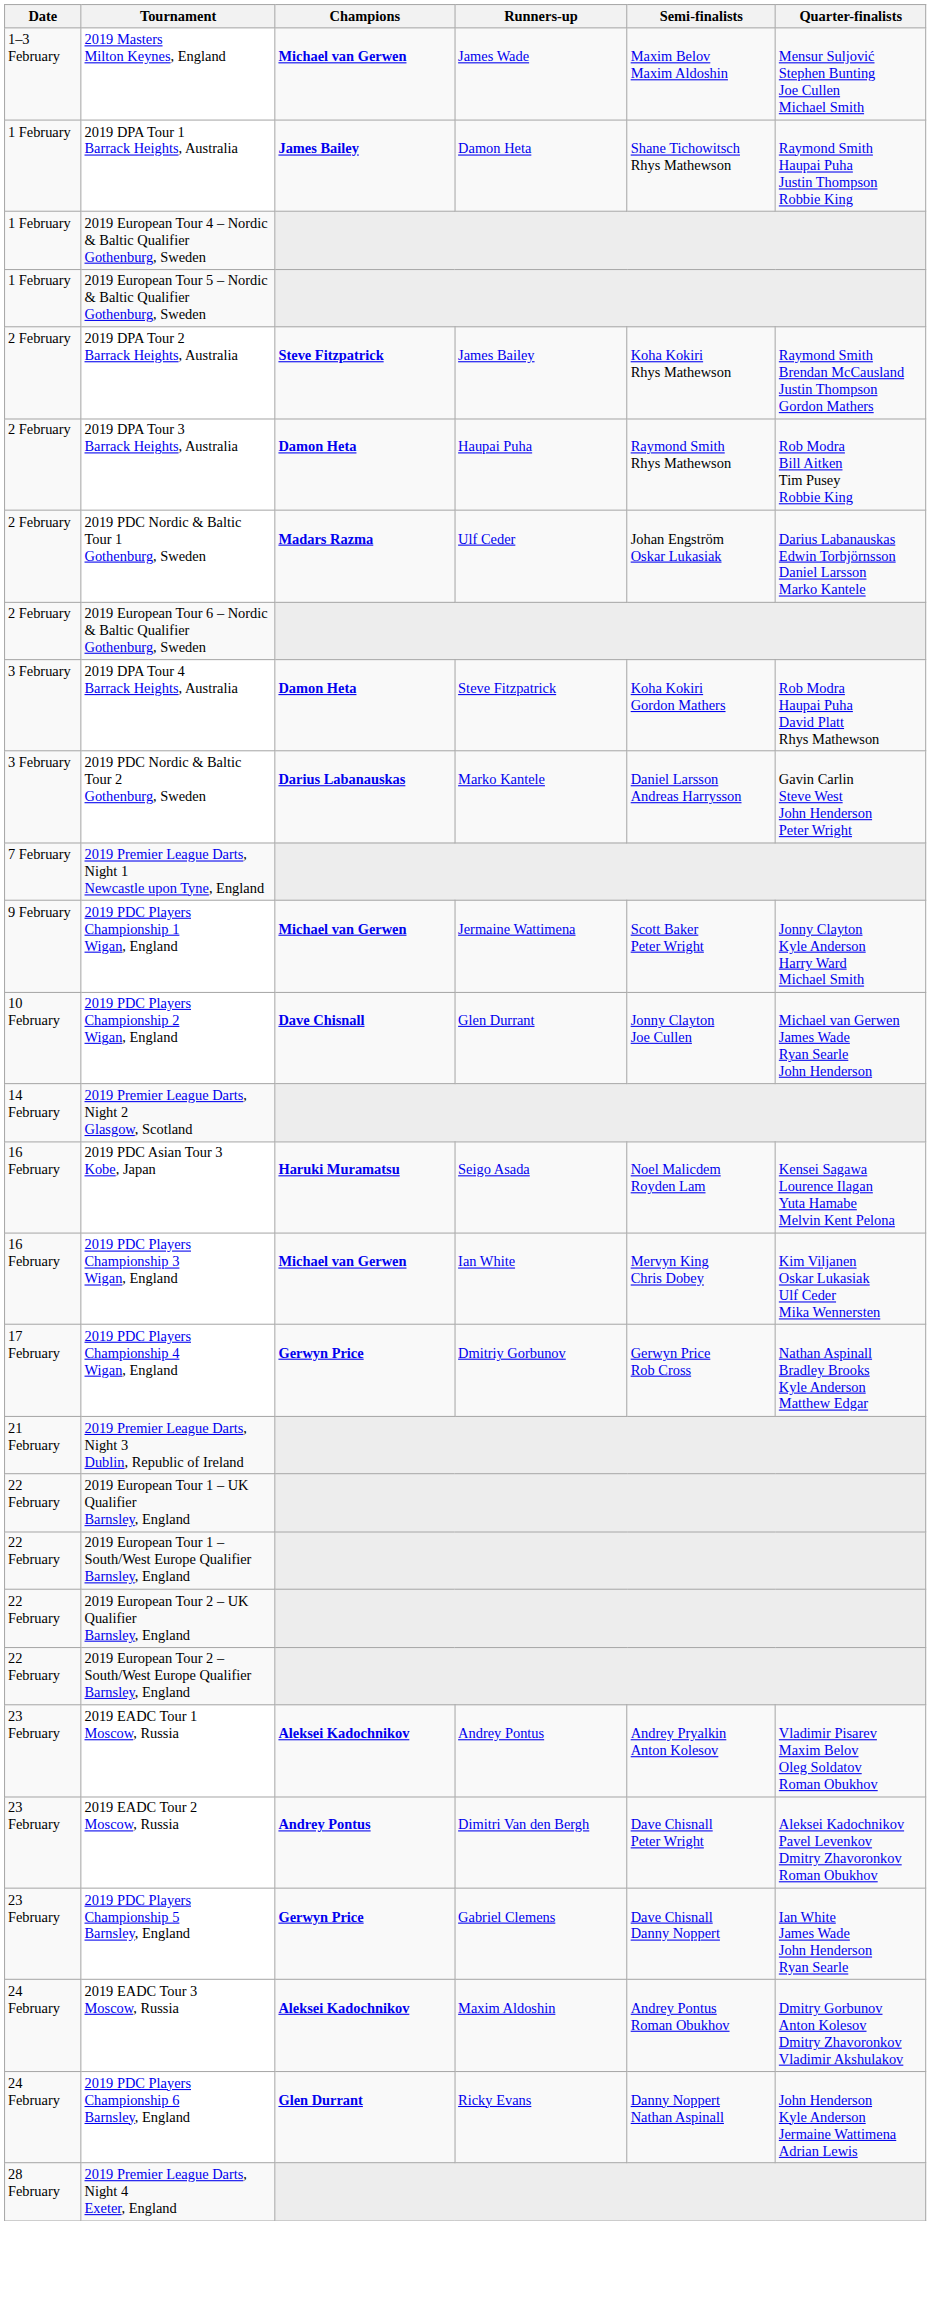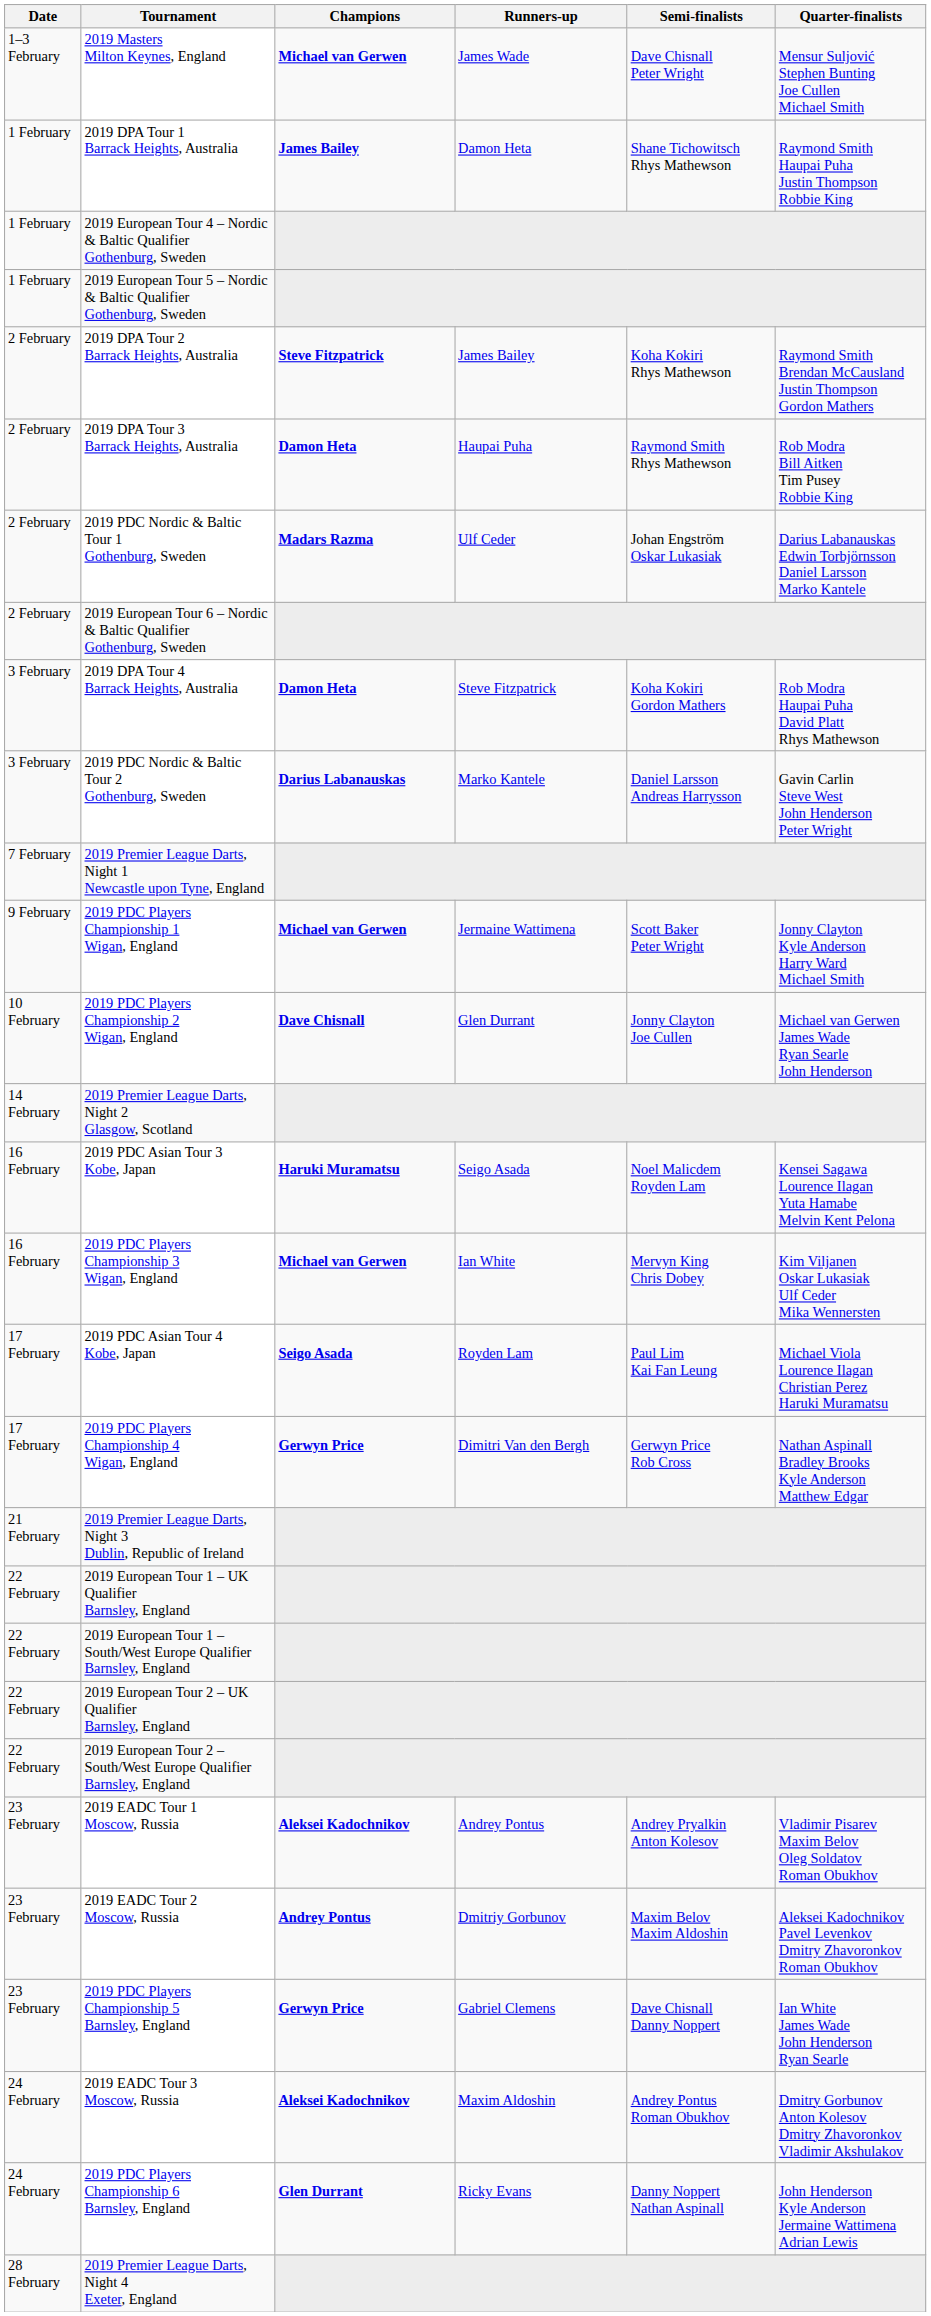(679, 65) Maxim Belov Maxim Aldoshin -> (672, 65) Dave Chisnall Peter Wright
+ row: (154, 1344)
(512, 1353) Dmitriy Gorbunov -> (524, 1444) Dimitri Van den Bergh
(524, 1824) Dimitri Van den Bergh -> (512, 1916) Dmitriy Gorbunov
(672, 1833) Dave Chisnall Peter Wright -> (679, 1924) Maxim Belov Maxim Aldoshin
